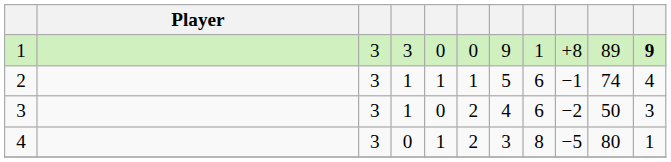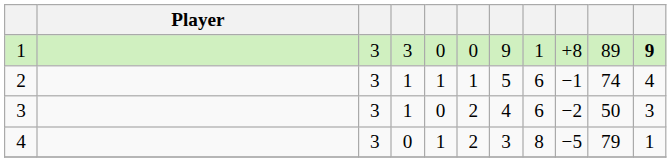(611, 141) 80 -> (611, 141) 79
